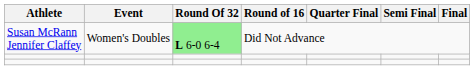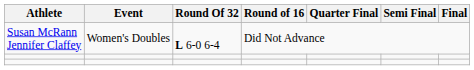(197, 44) lightgreen background -> (197, 44) no background
